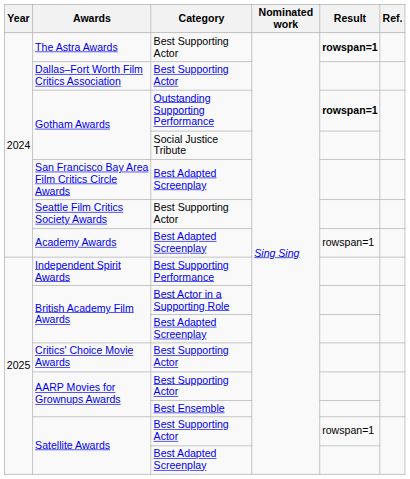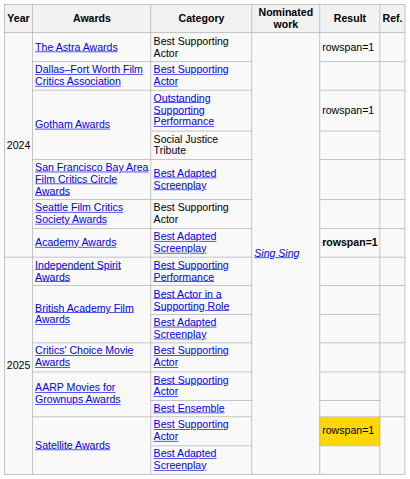(350, 47) bold -> (348, 47) normal
(350, 110) bold -> (348, 110) normal
(348, 242) normal -> (350, 242) bold
(348, 431) no background -> (348, 431) gold background
